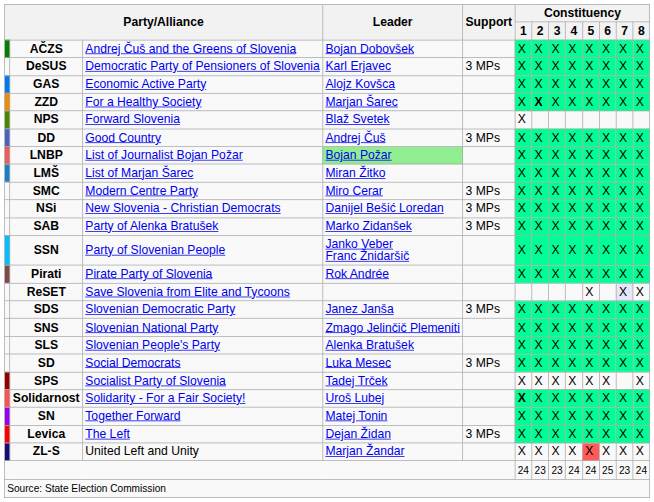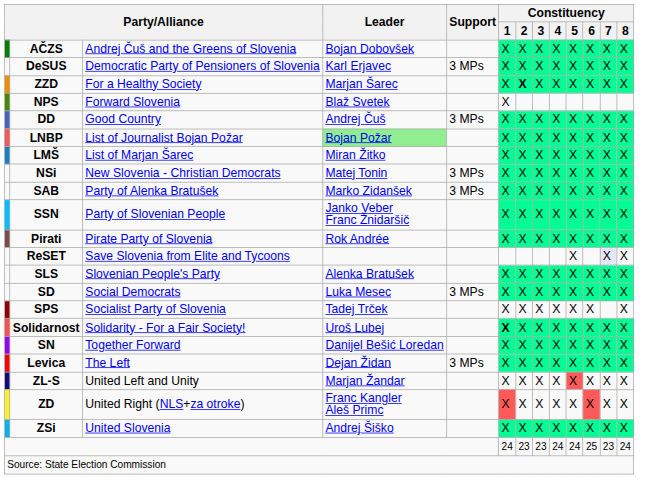- row: (46, 84)
- row: (46, 191)
(385, 208) Danijel Bešić Loredan -> (356, 173) Matej Tonin
- row: (46, 309)
- row: (46, 327)
(356, 416) Matej Tonin -> (385, 345) Danijel Bešić Loredan
+ row: (46, 404)
+ row: (46, 428)
